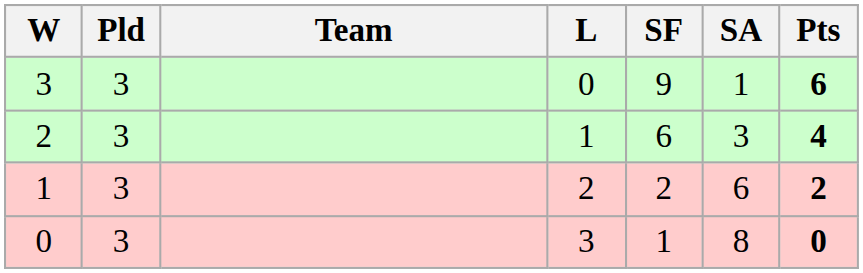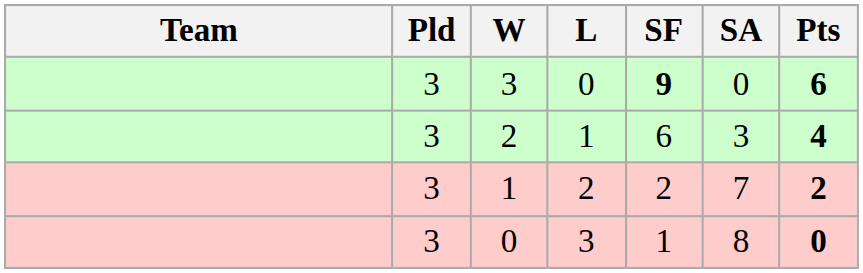columns swapped: (354, 30) <-> (44, 30)
(664, 83) normal -> (664, 83) bold
(741, 83) 1 -> (741, 83) 0
(741, 188) 6 -> (741, 188) 7
